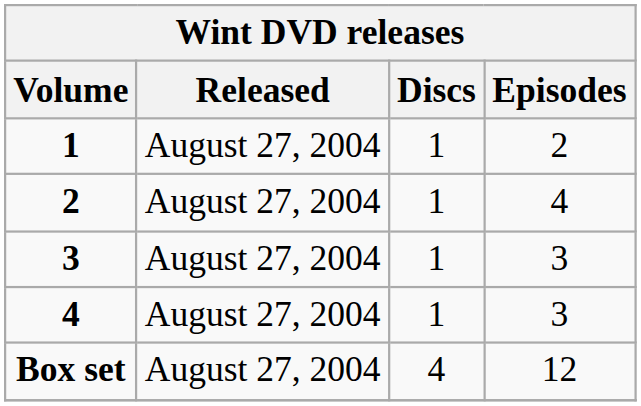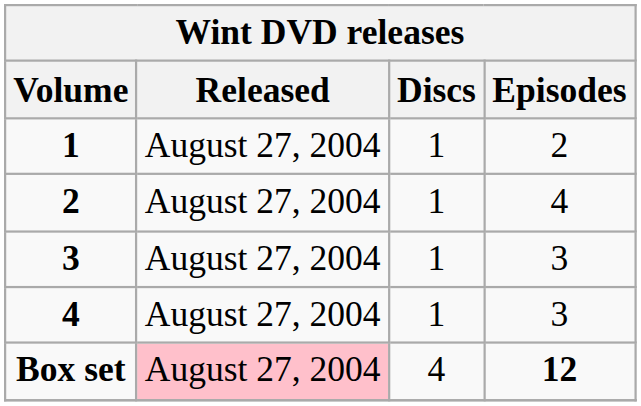(263, 370) no background -> (263, 370) pink background
(559, 370) normal -> (559, 370) bold
